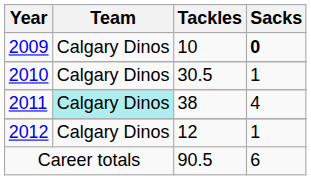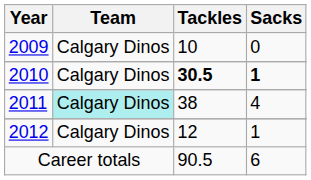(255, 47) bold -> (255, 47) normal
(195, 75) normal -> (195, 75) bold
(255, 75) normal -> (255, 75) bold
